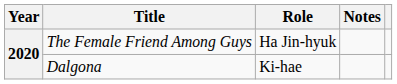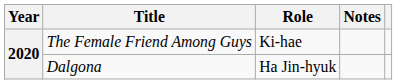(298, 41) Ha Jin-hyuk -> (281, 41) Ki-hae
(281, 66) Ki-hae -> (298, 66) Ha Jin-hyuk
